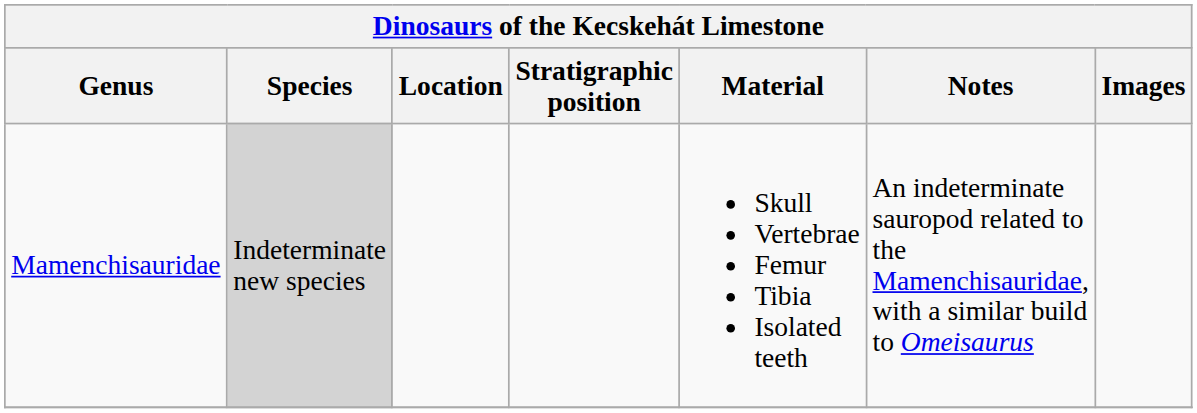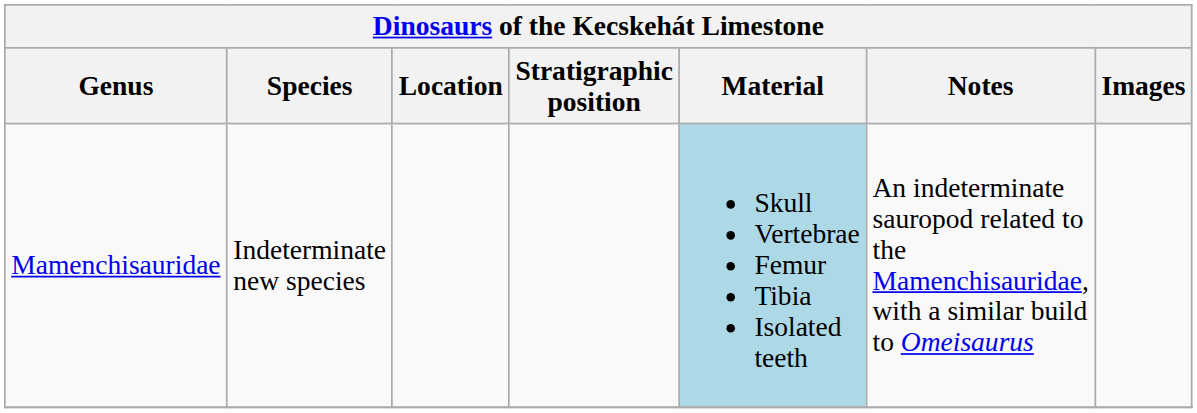(310, 264) lightgrey background -> (310, 264) no background
(773, 281) no background -> (773, 281) lightblue background
